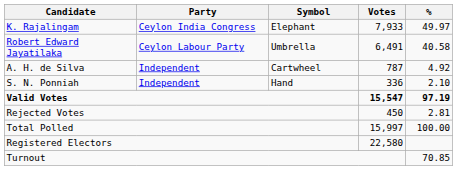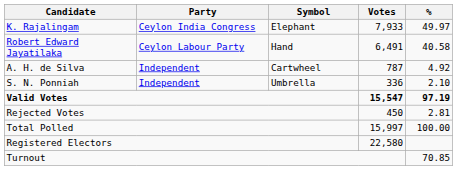(293, 47) Umbrella -> (282, 47) Hand
(282, 83) Hand -> (293, 83) Umbrella
